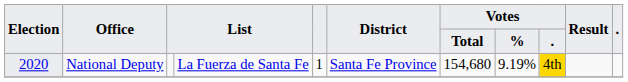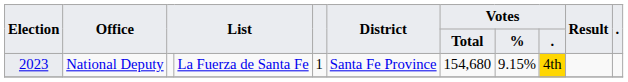(34, 65) 2020 -> (34, 65) 2023
(517, 65) 9.19% -> (517, 65) 9.15%
